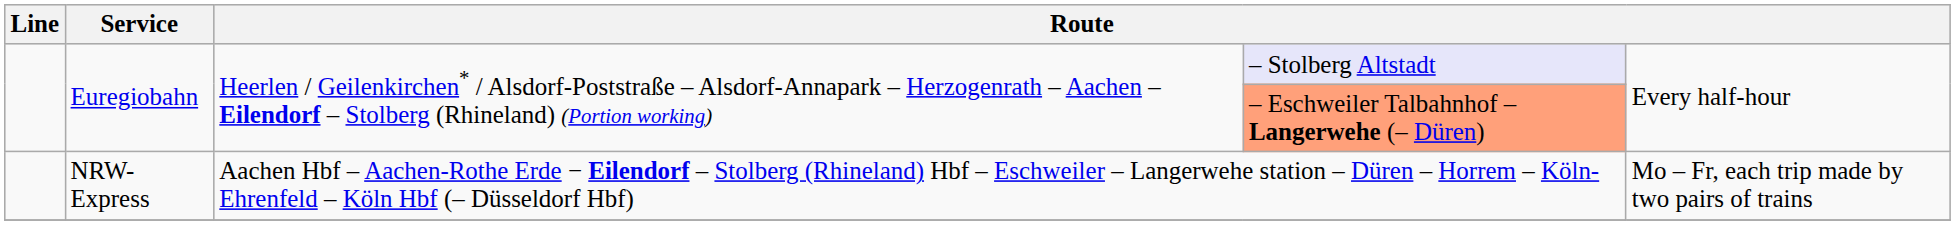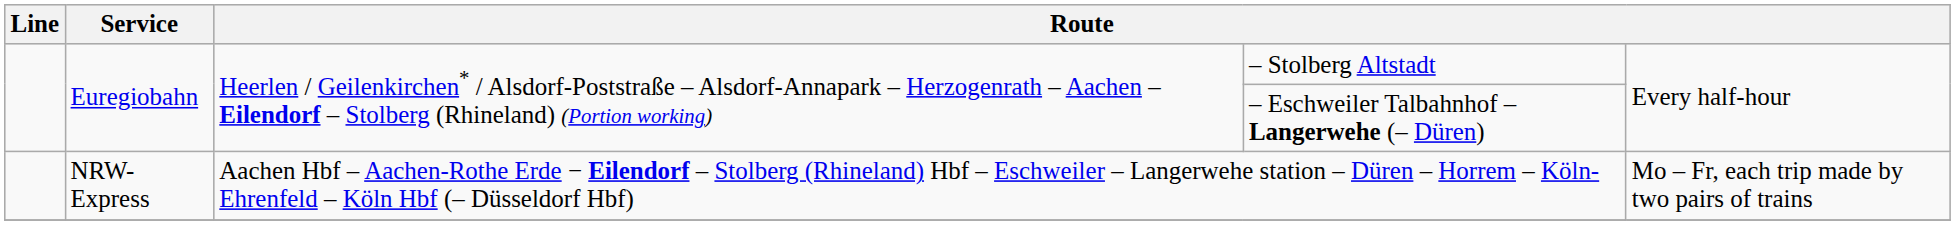(1342, 63) lavender background -> (1342, 63) no background
(1383, 117) lightsalmon background -> (1383, 117) no background
